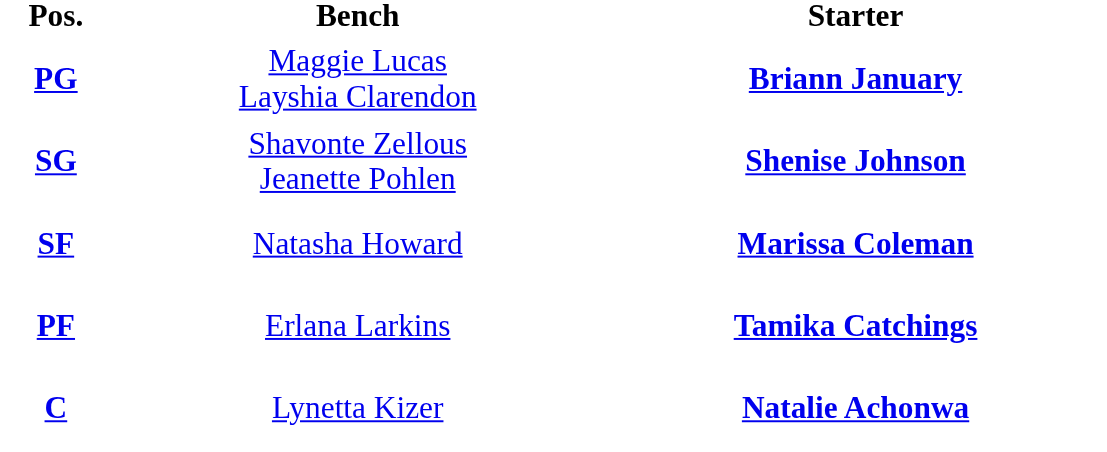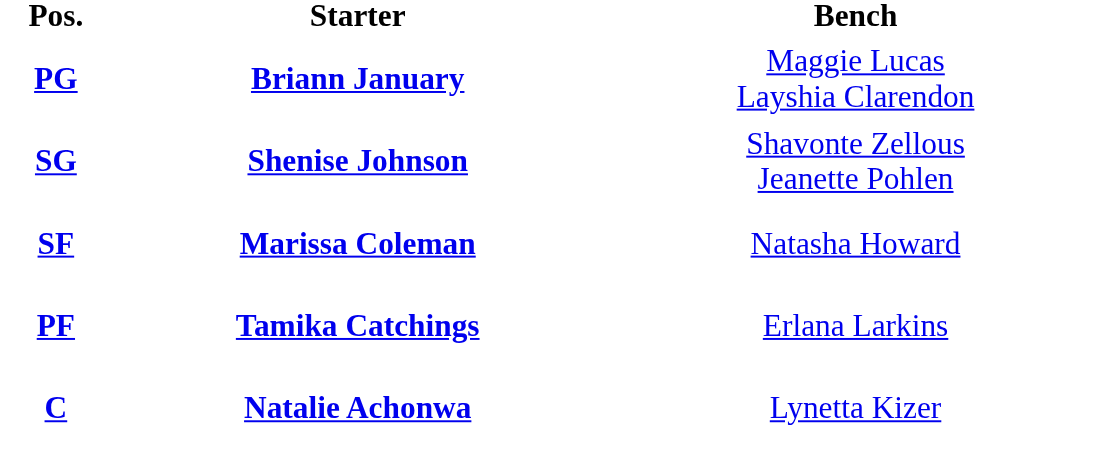columns swapped: (856, 16) <-> (358, 16)
